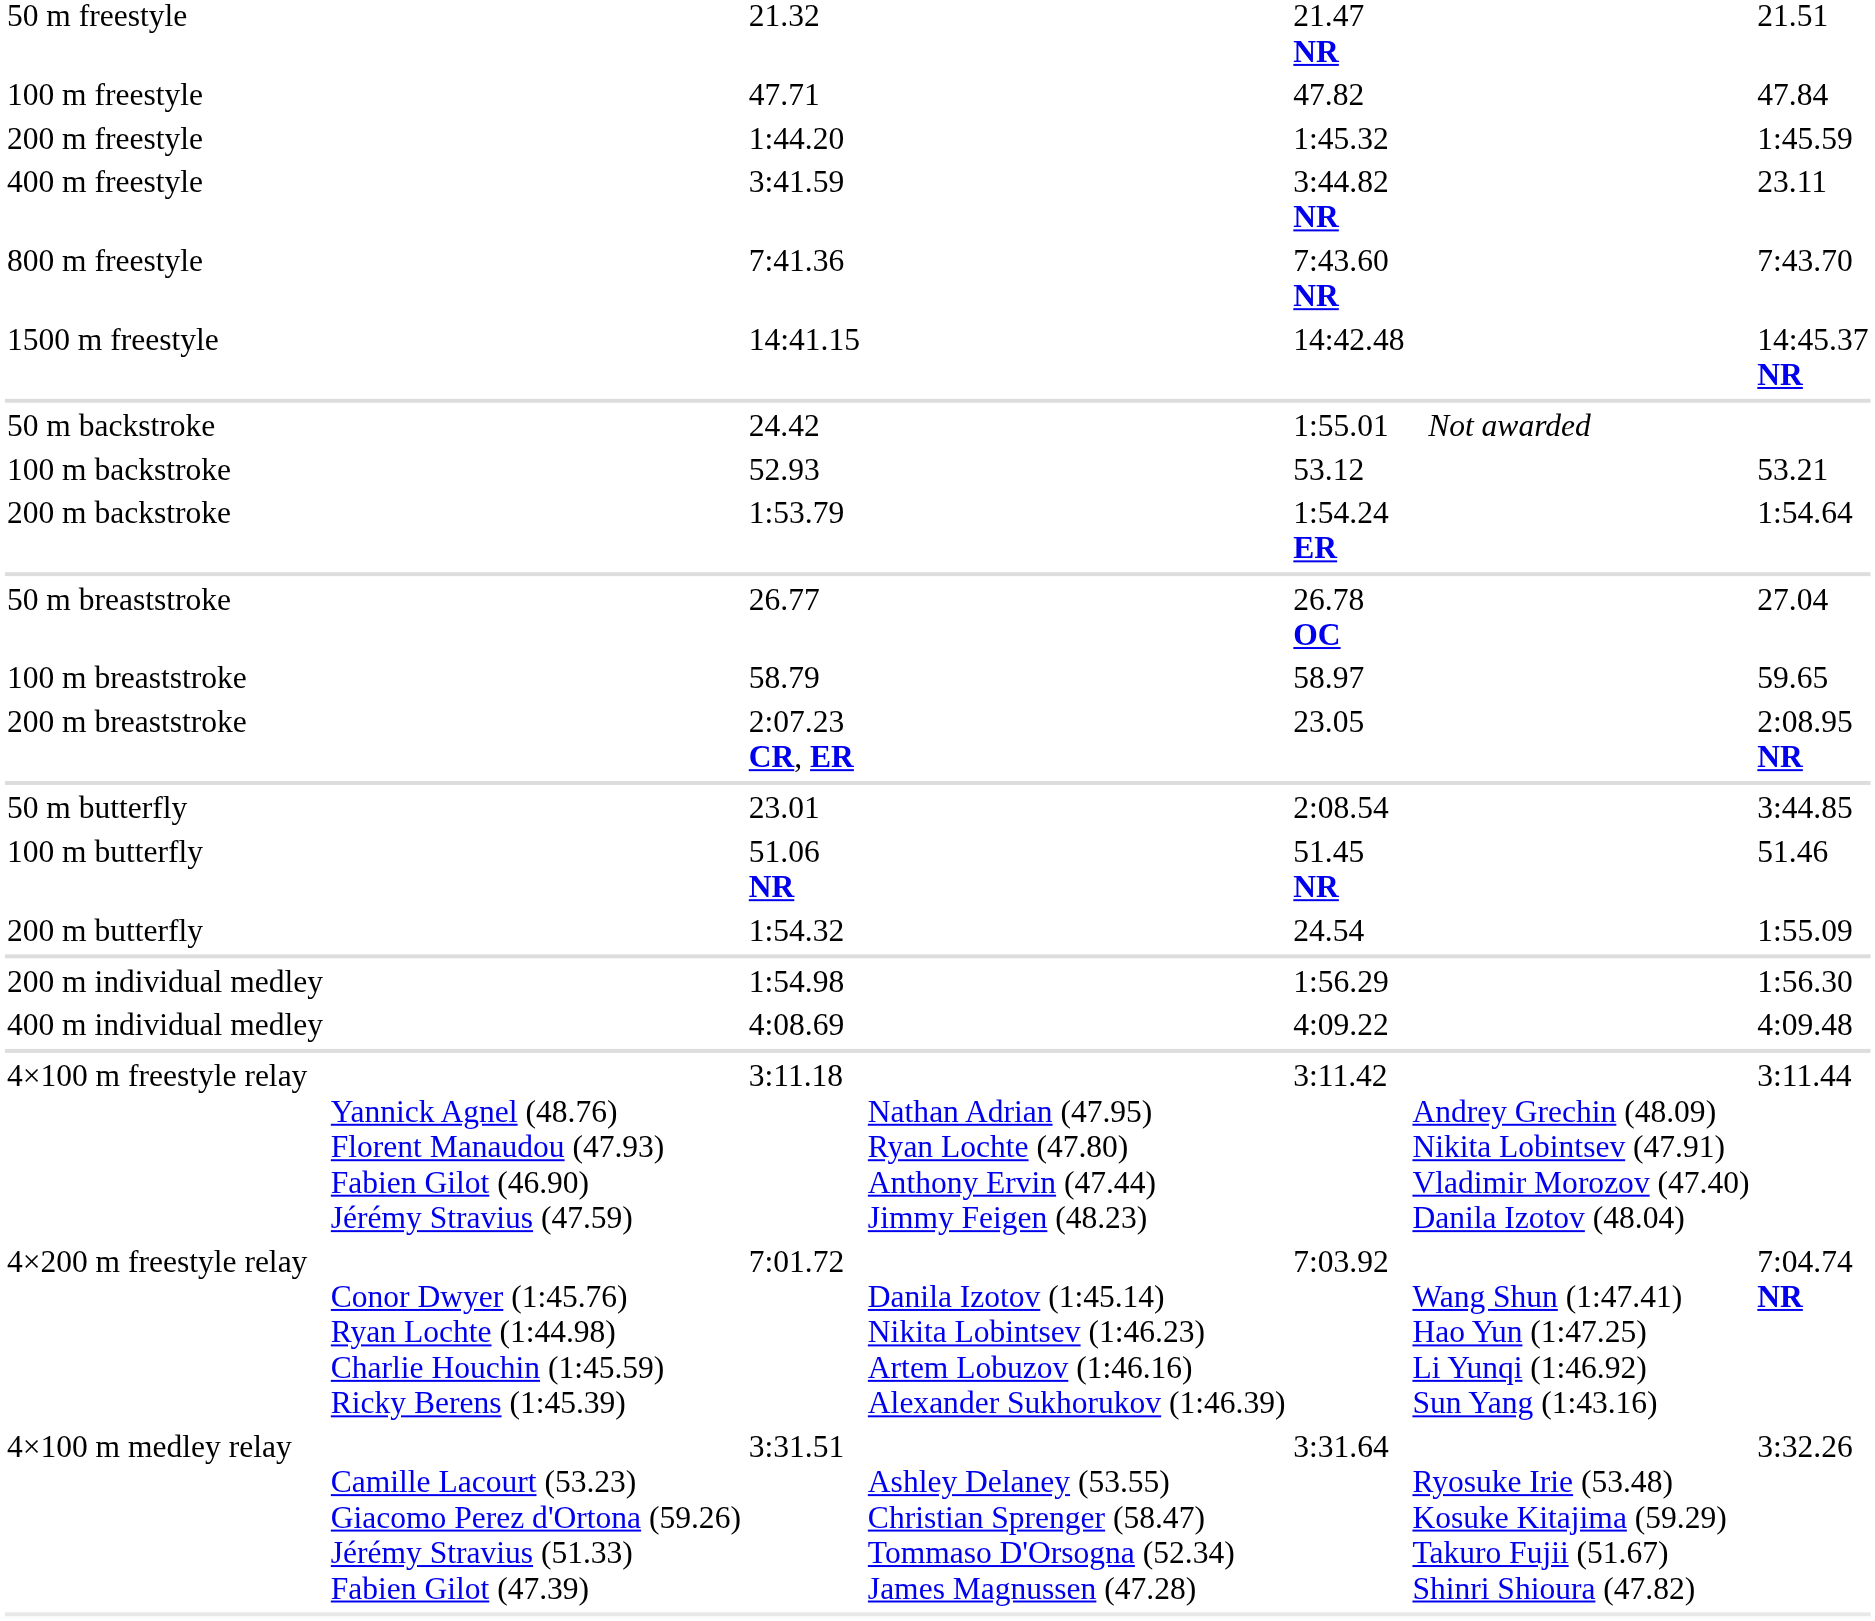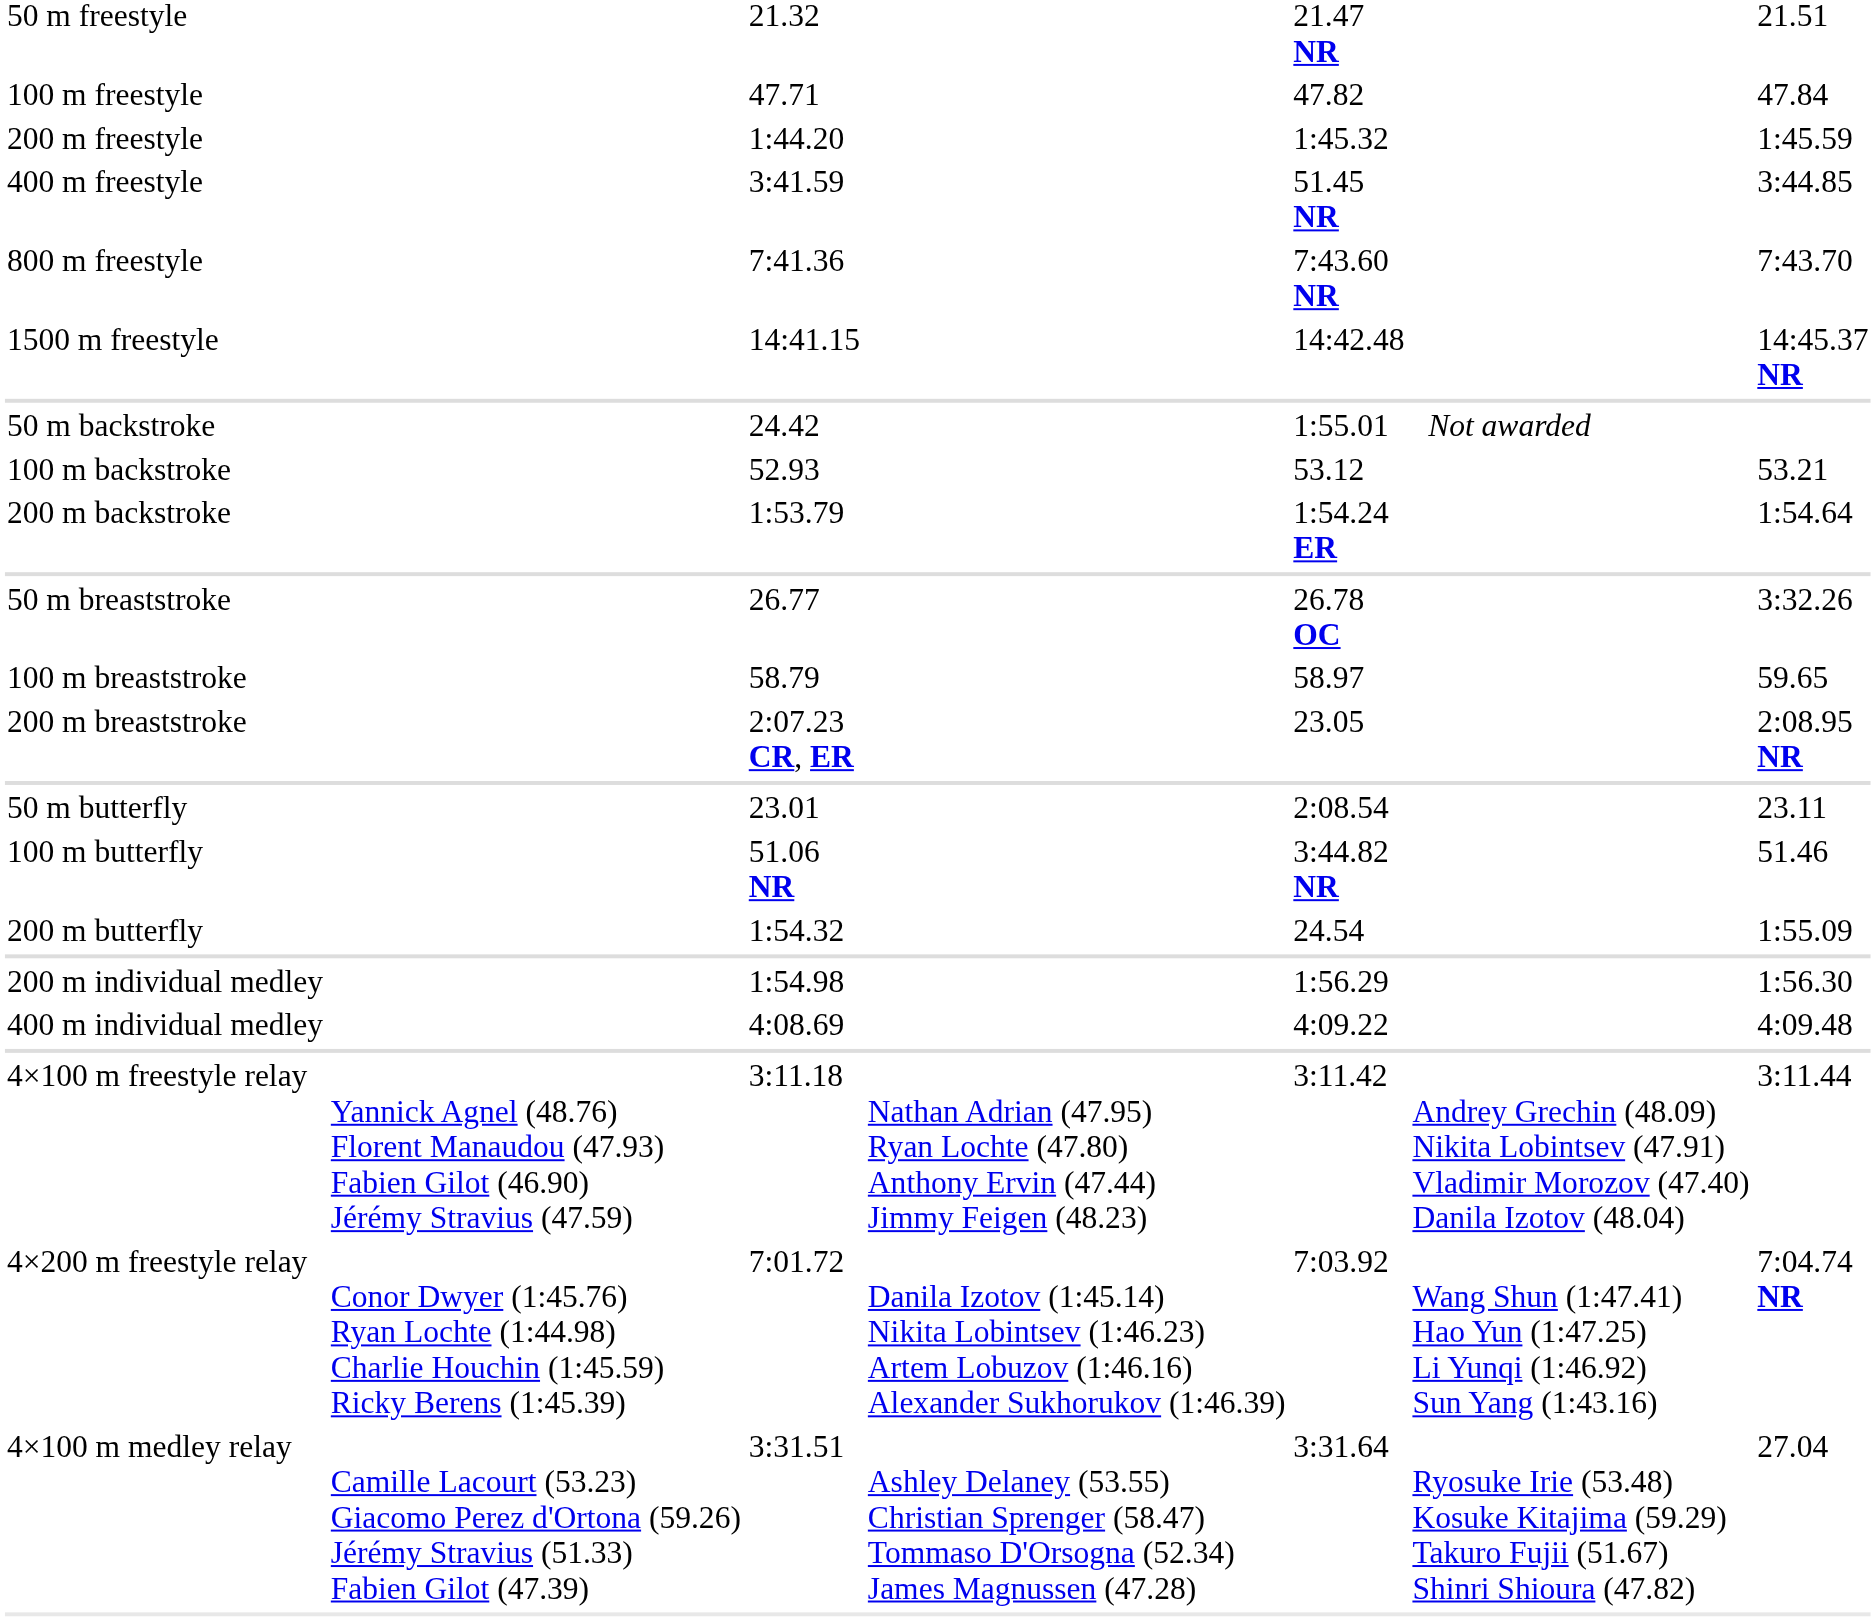(1341, 199) 3:44.82 NR -> (1329, 199) 51.45 NR
(1792, 181) 23.11 -> (1805, 181) 3:44.85
(1793, 599) 27.04 -> (1805, 599) 3:32.26
(1805, 808) 3:44.85 -> (1792, 808) 23.11
(1329, 869) 51.45 NR -> (1341, 869) 3:44.82 NR
(1805, 1446) 3:32.26 -> (1793, 1446) 27.04
